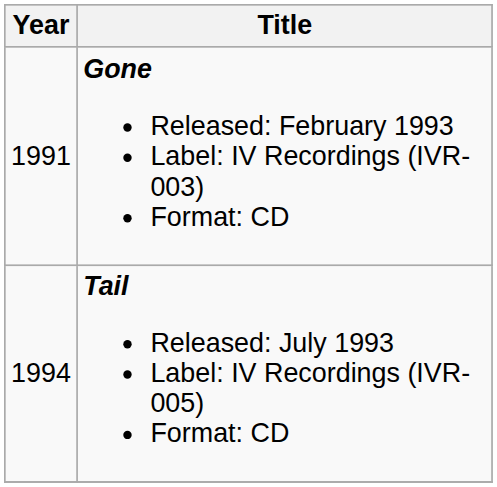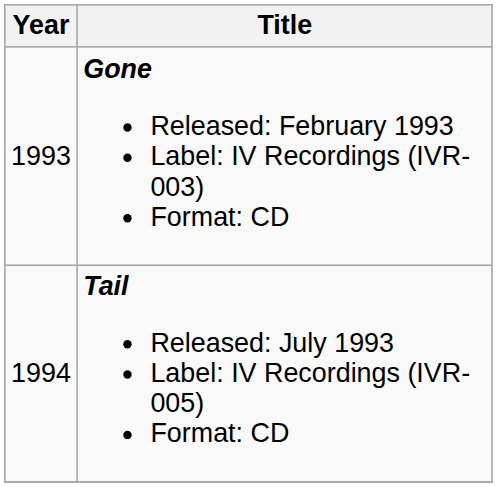(41, 155) 1991 -> (41, 155) 1993
